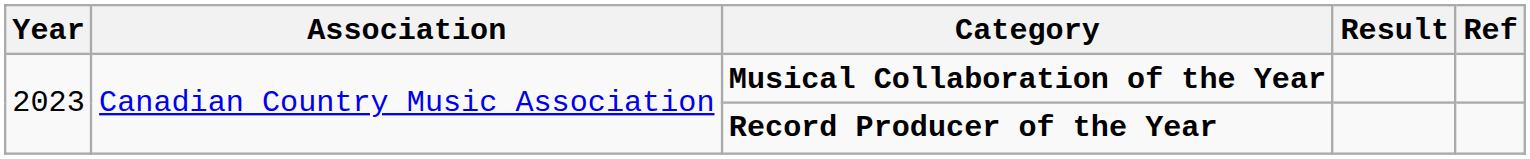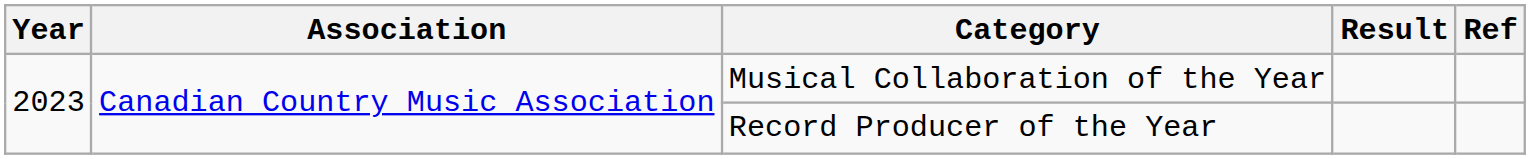(1028, 79) bold -> (1028, 79) normal
(973, 128) bold -> (973, 128) normal
